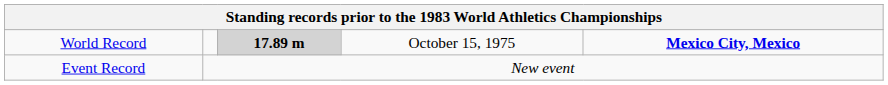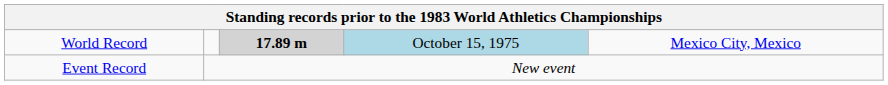(462, 41) no background -> (466, 41) lightblue background
(733, 41) bold -> (736, 41) normal
